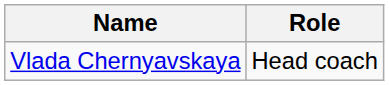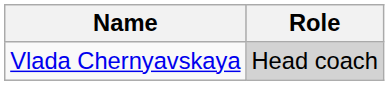(315, 60) no background -> (315, 60) lightgrey background
